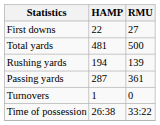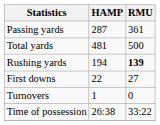rows swapped: (31, 29) <-> (35, 79)
(136, 62) normal -> (136, 62) bold
